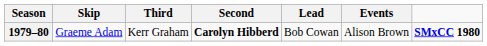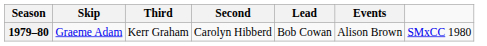(236, 31) bold -> (233, 31) normal
(447, 31) bold -> (439, 31) normal
